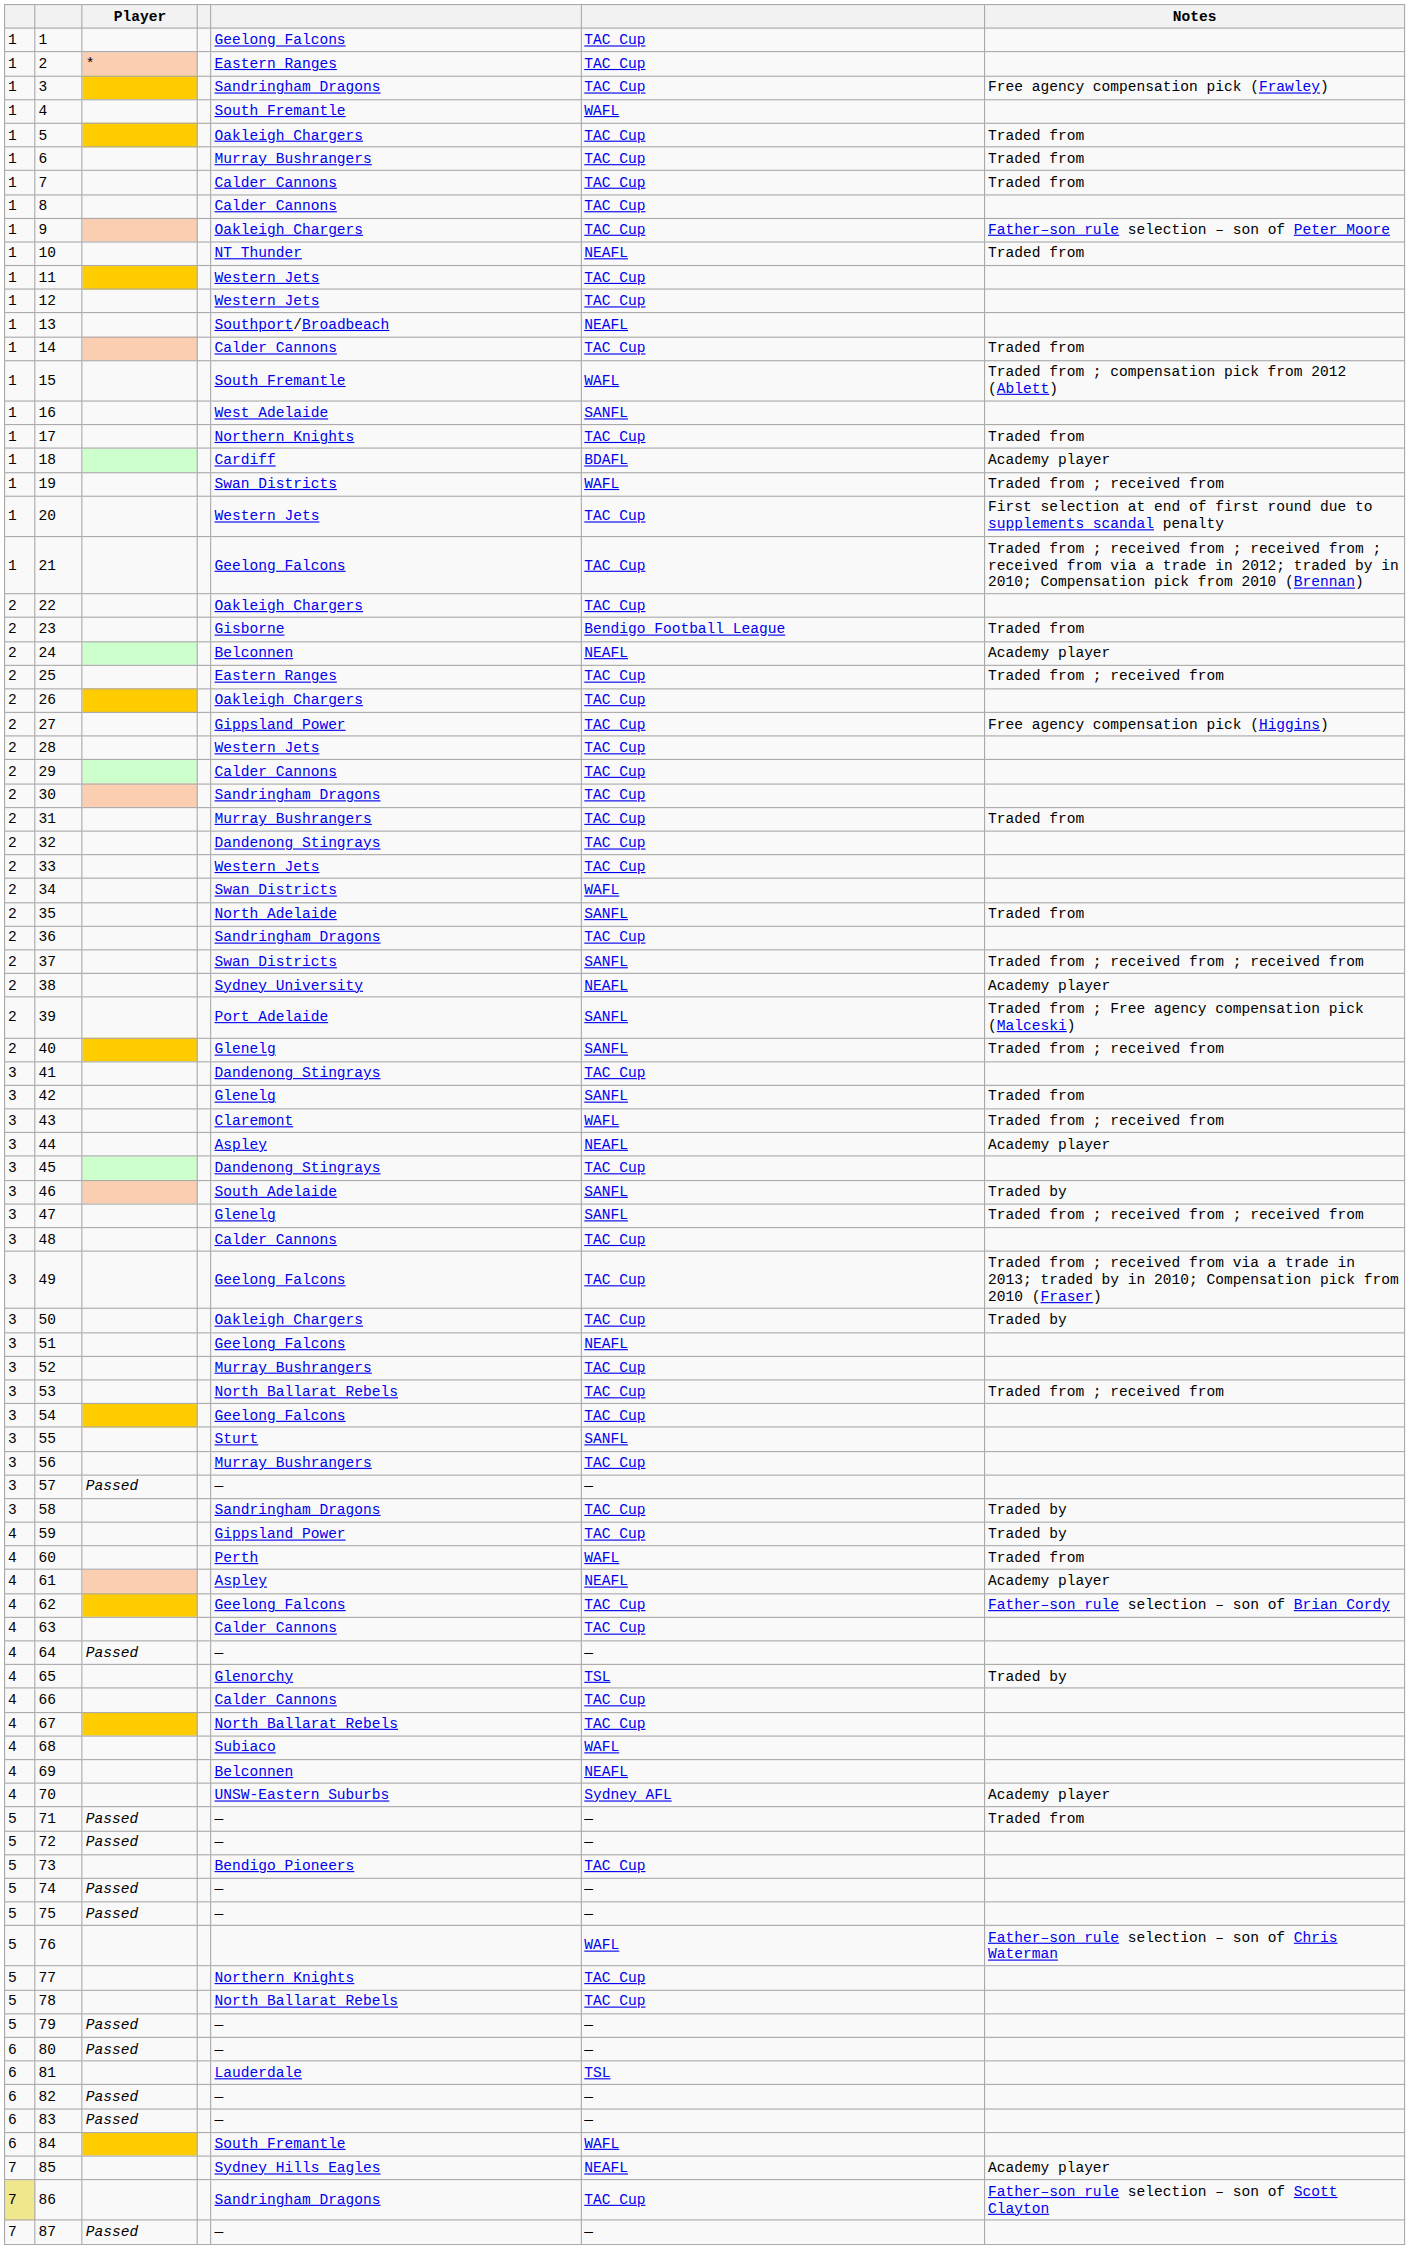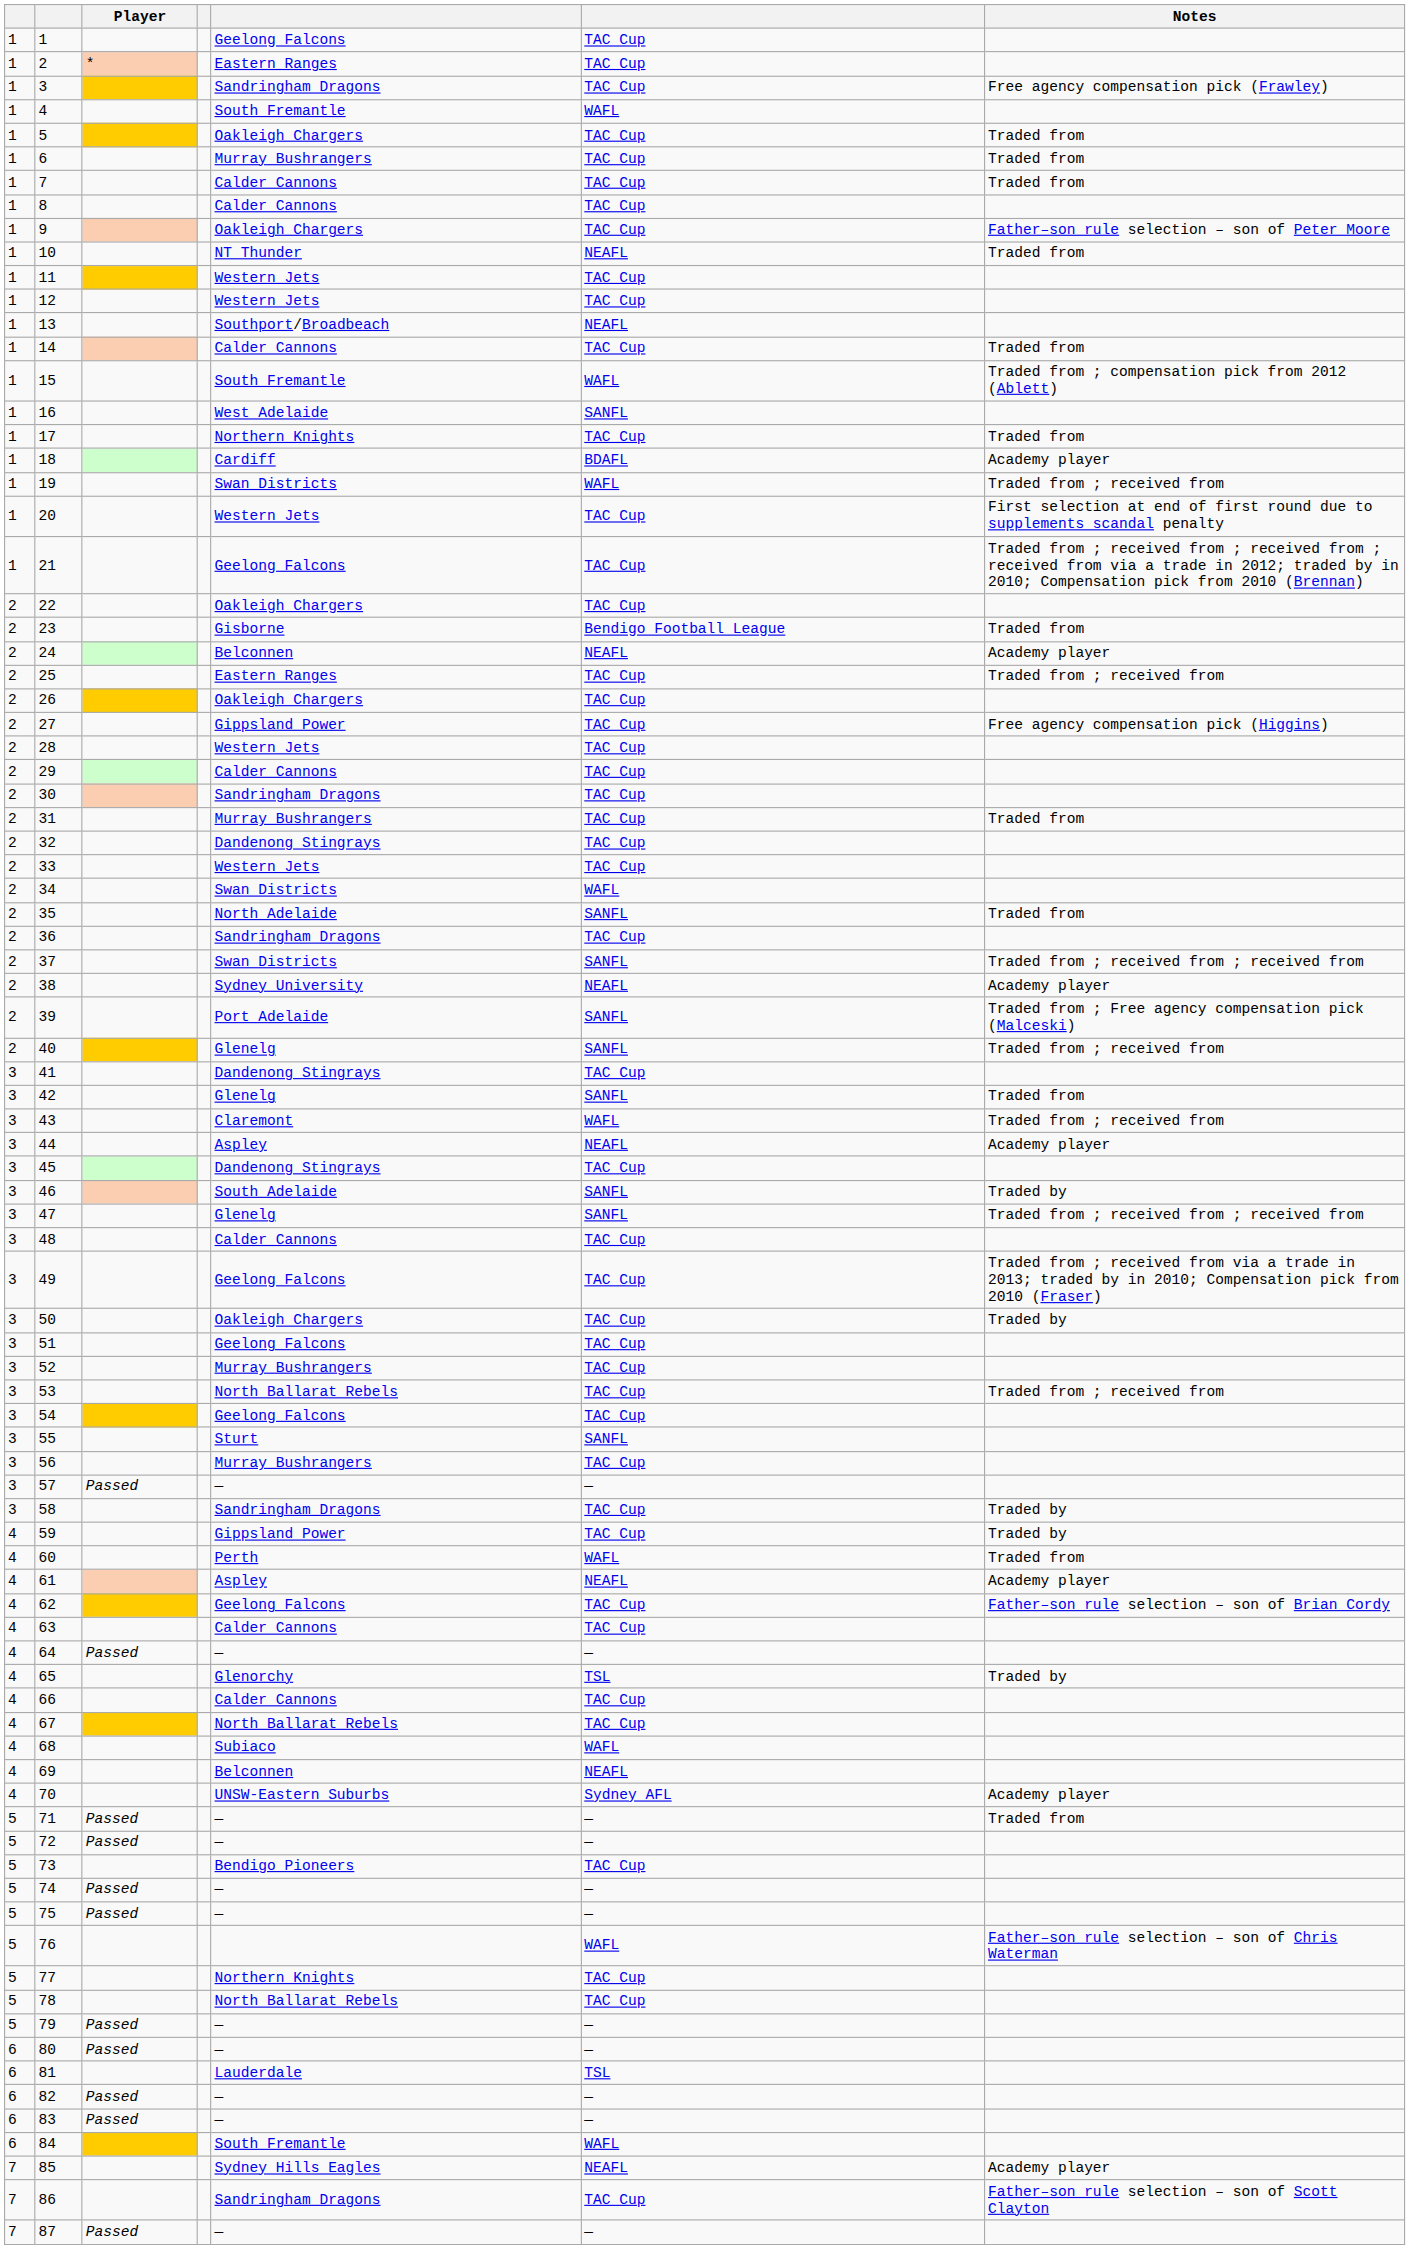(606, 1344) NEAFL -> (615, 1344) TAC Cup
(12, 2200) khaki background -> (12, 2200) no background
